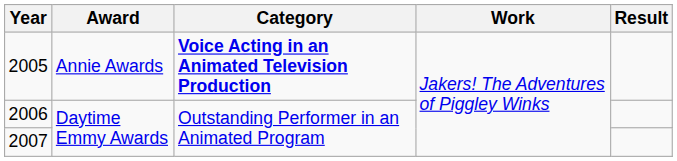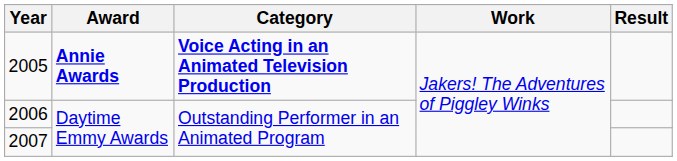(110, 66) normal -> (88, 66) bold
